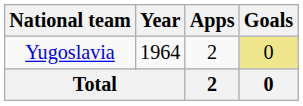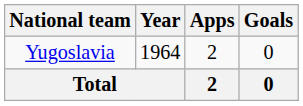(268, 52) khaki background -> (268, 52) no background
